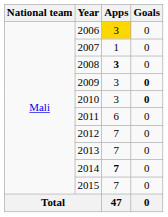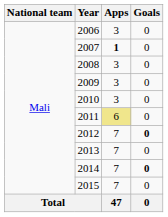(116, 30) gold background -> (116, 30) no background
(116, 47) normal -> (116, 47) bold
(116, 64) bold -> (116, 64) normal
(147, 82) bold -> (147, 82) normal
(147, 99) bold -> (147, 99) normal
(116, 116) no background -> (116, 116) khaki background
(147, 133) normal -> (147, 133) bold
(116, 168) bold -> (116, 168) normal
(147, 168) normal -> (147, 168) bold
